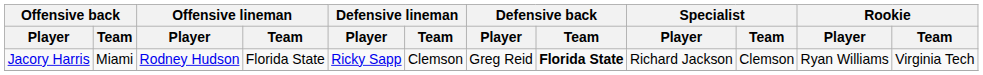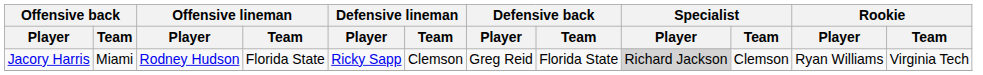(581, 59) bold -> (579, 59) normal
(681, 59) no background -> (676, 59) lightgrey background
